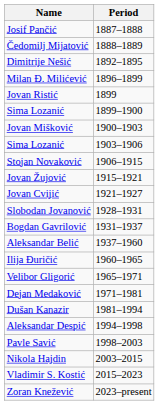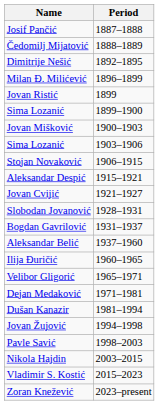(36, 177) Jovan Žujović -> (46, 177) Aleksandar Despić
(46, 326) Aleksandar Despić -> (36, 326) Jovan Žujović
